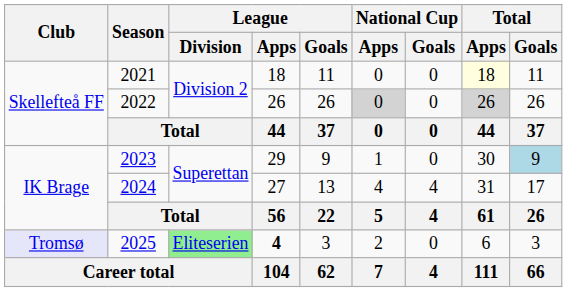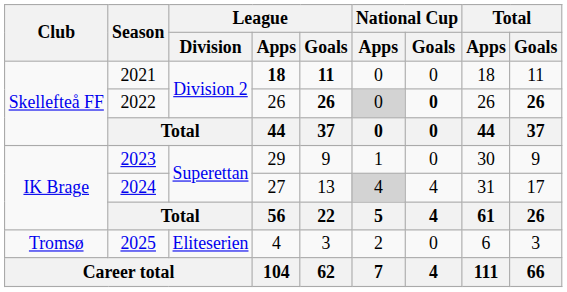(276, 74) normal -> (276, 74) bold
(326, 74) normal -> (326, 74) bold
(486, 74) lightyellow background -> (486, 74) no background
(326, 103) normal -> (326, 103) bold
(434, 103) normal -> (434, 103) bold
(486, 103) lightgrey background -> (486, 103) no background
(536, 103) normal -> (536, 103) bold
(536, 159) lightblue background -> (536, 159) no background
(378, 187) no background -> (378, 187) lightgrey background
(56, 243) lavender background -> (56, 243) no background
(211, 243) lightgreen background -> (211, 243) no background
(276, 243) bold -> (276, 243) normal
